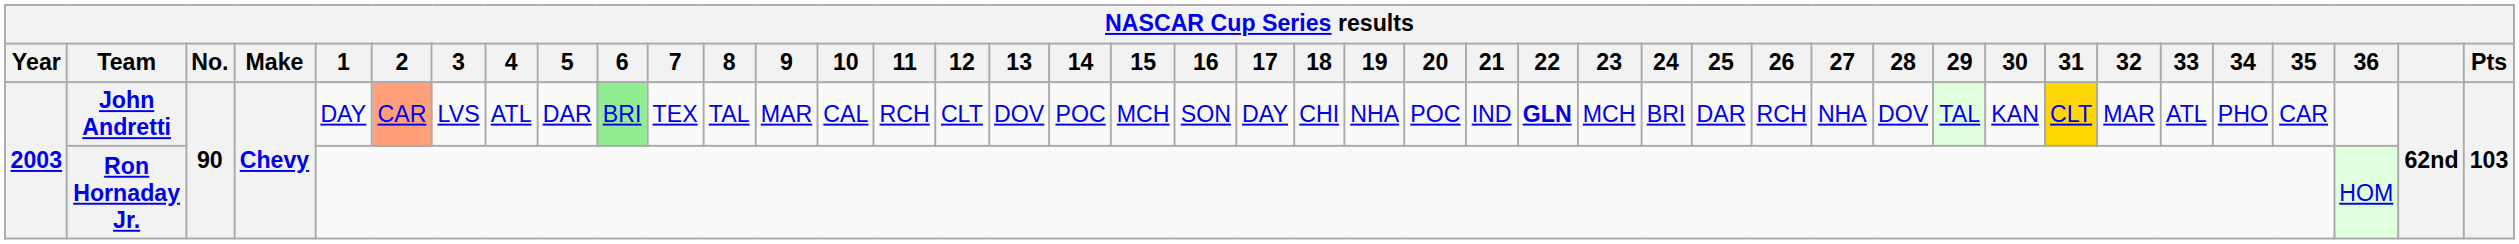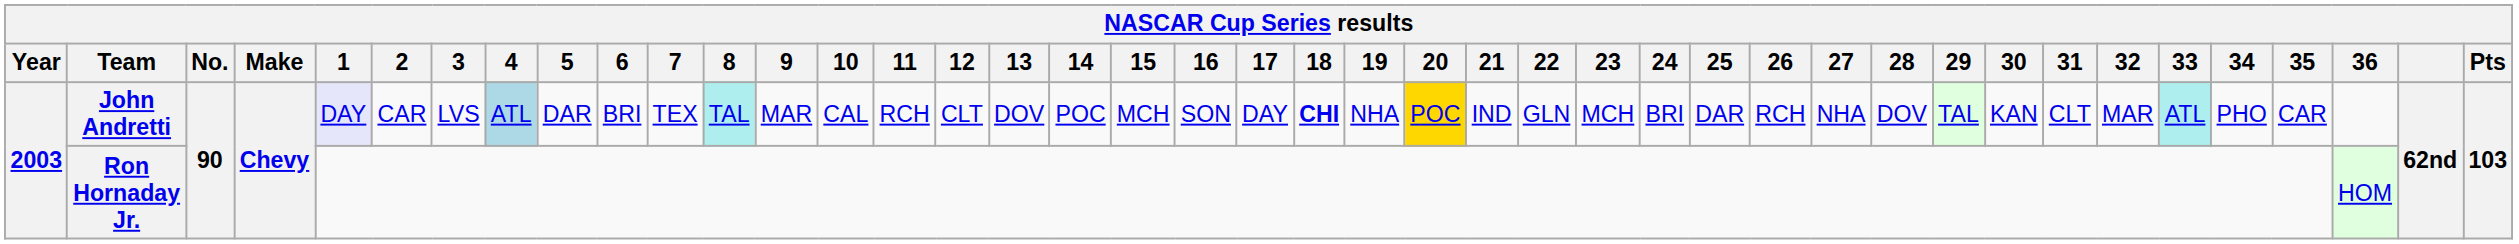(343, 114) no background -> (343, 114) lavender background
(402, 114) lightsalmon background -> (402, 114) no background
(511, 114) no background -> (511, 114) lightblue background
(622, 114) lightgreen background -> (622, 114) no background
(729, 114) no background -> (729, 114) paleturquoise background
(1319, 114) normal -> (1319, 114) bold
(1435, 114) no background -> (1435, 114) gold background
(1547, 114) bold -> (1547, 114) normal
(2071, 114) gold background -> (2070, 114) no background
(2186, 114) no background -> (2185, 114) paleturquoise background
